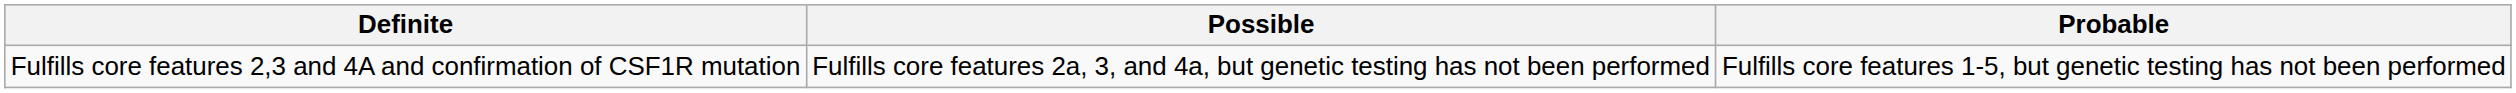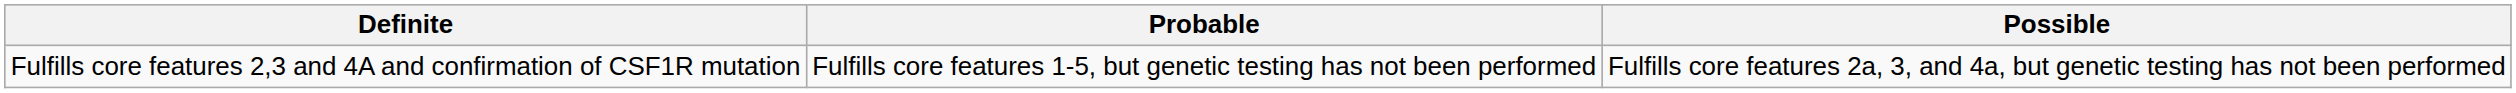columns swapped: (2114, 25) <-> (1261, 25)
